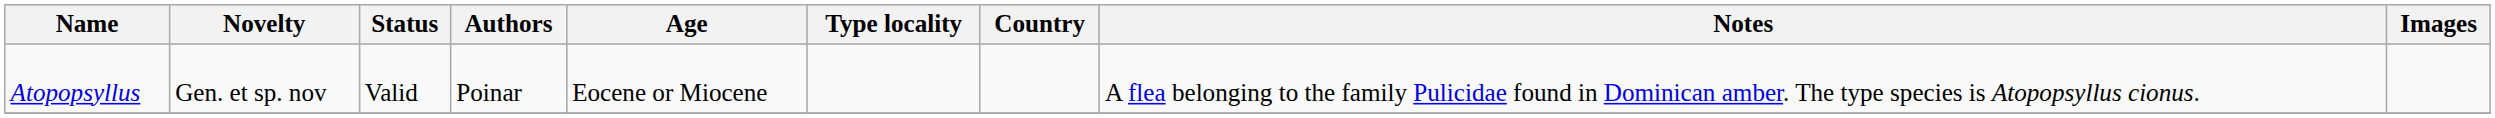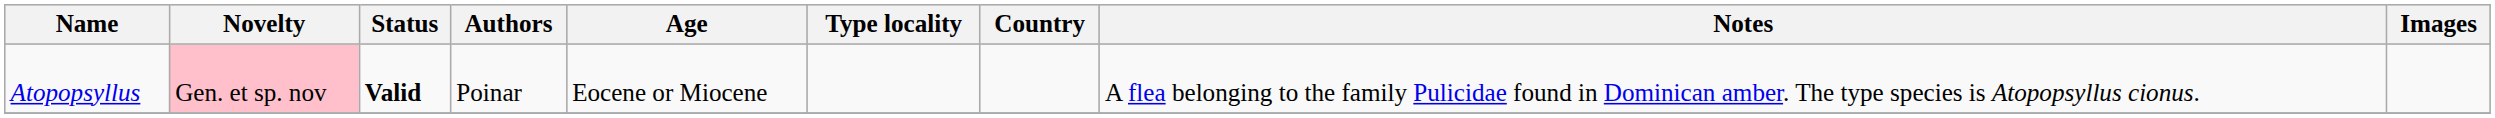(251, 92) no background -> (251, 92) pink background
(391, 92) normal -> (393, 92) bold
